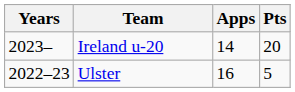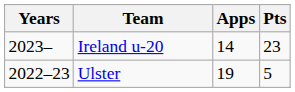(272, 45) 20 -> (272, 45) 23
(225, 73) 16 -> (225, 73) 19
